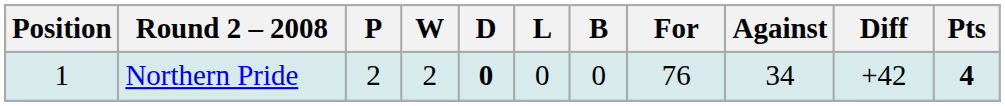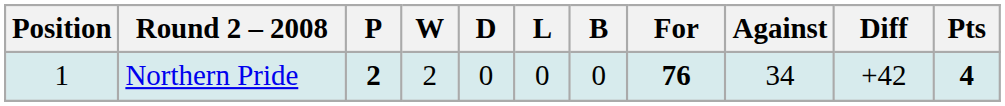(373, 75) normal -> (373, 75) bold
(486, 75) bold -> (486, 75) normal
(676, 75) normal -> (676, 75) bold
